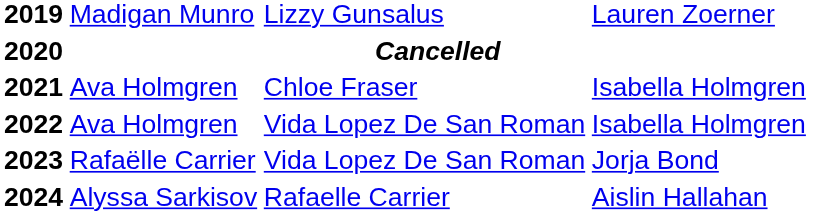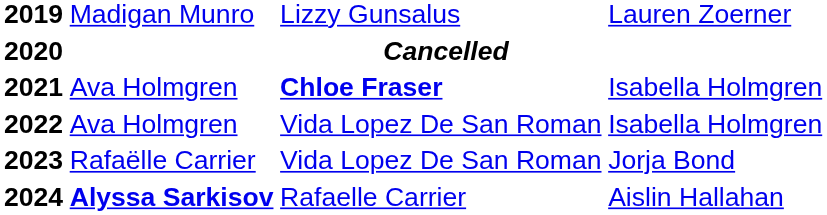(341, 87) normal -> (361, 87) bold
(163, 197) normal -> (172, 197) bold
